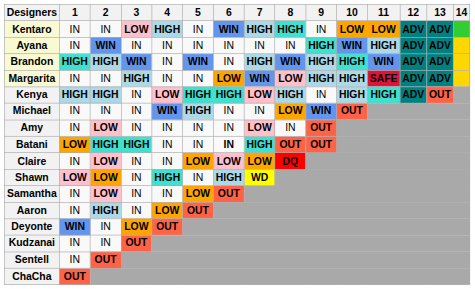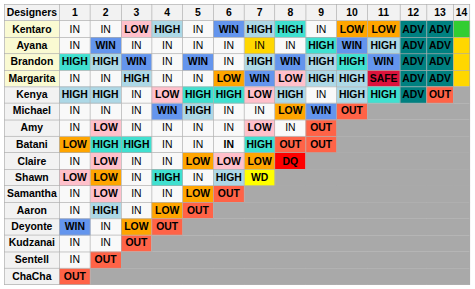(260, 45) no background -> (260, 45) gold background
